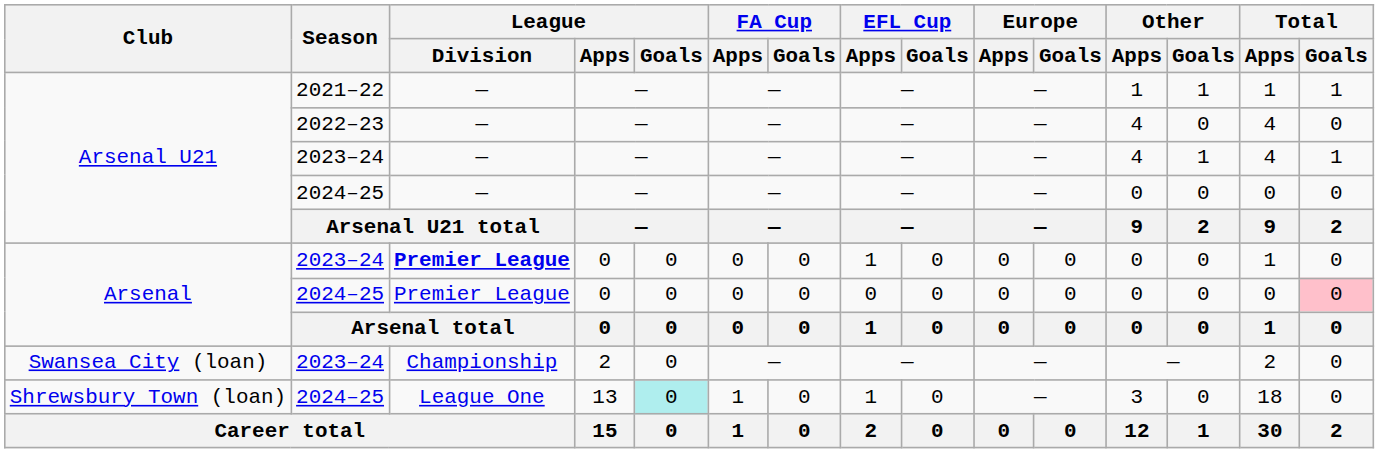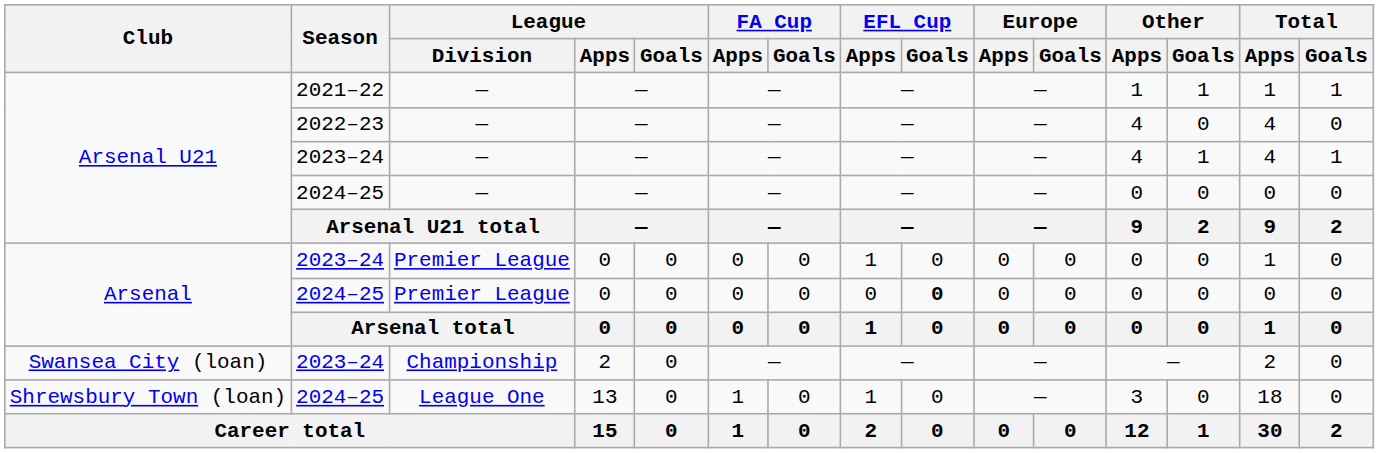(482, 261) bold -> (482, 261) normal
(937, 295) normal -> (937, 295) bold
(1336, 295) pink background -> (1336, 295) no background
(671, 397) paleturquoise background -> (671, 397) no background
